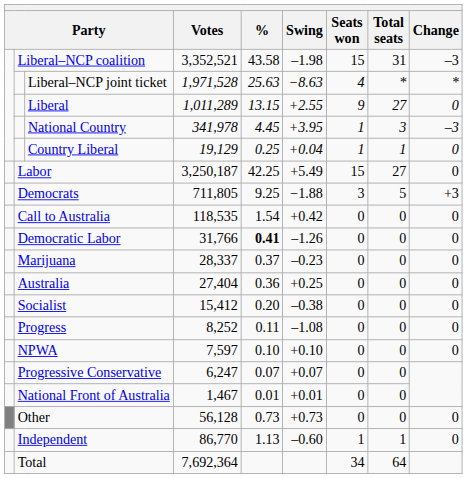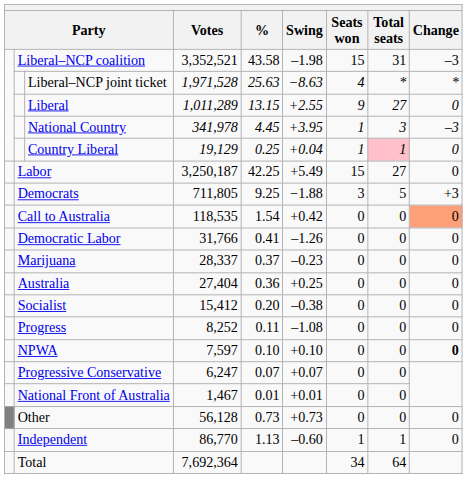(403, 149) no background -> (403, 149) pink background
(455, 216) no background -> (455, 216) lightsalmon background
(267, 238) bold -> (267, 238) normal
(455, 350) normal -> (455, 350) bold
